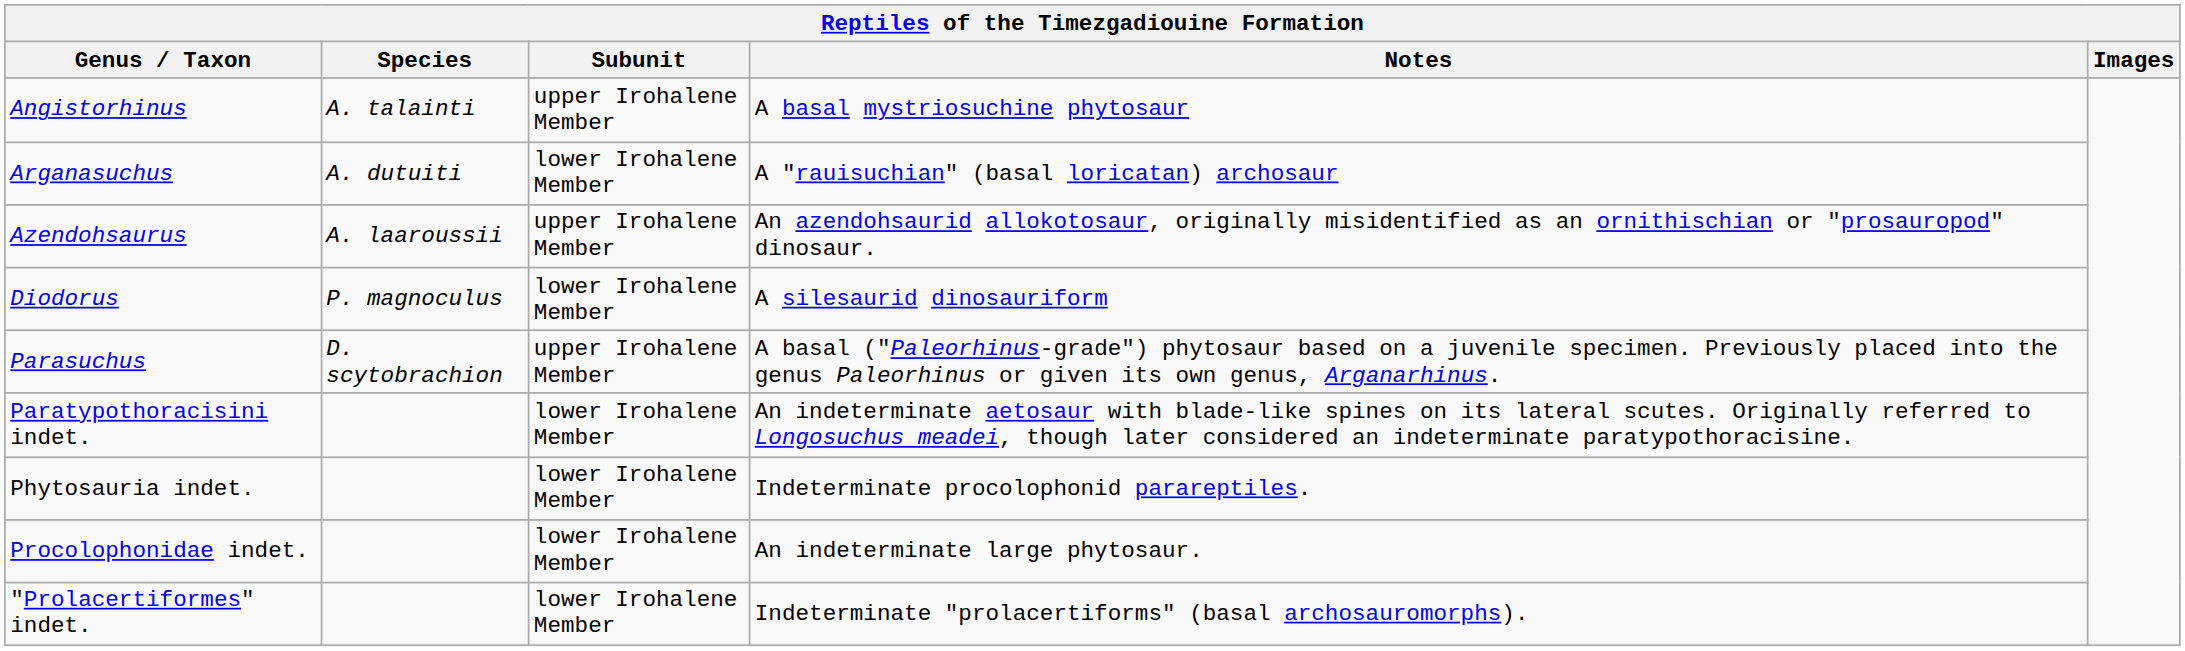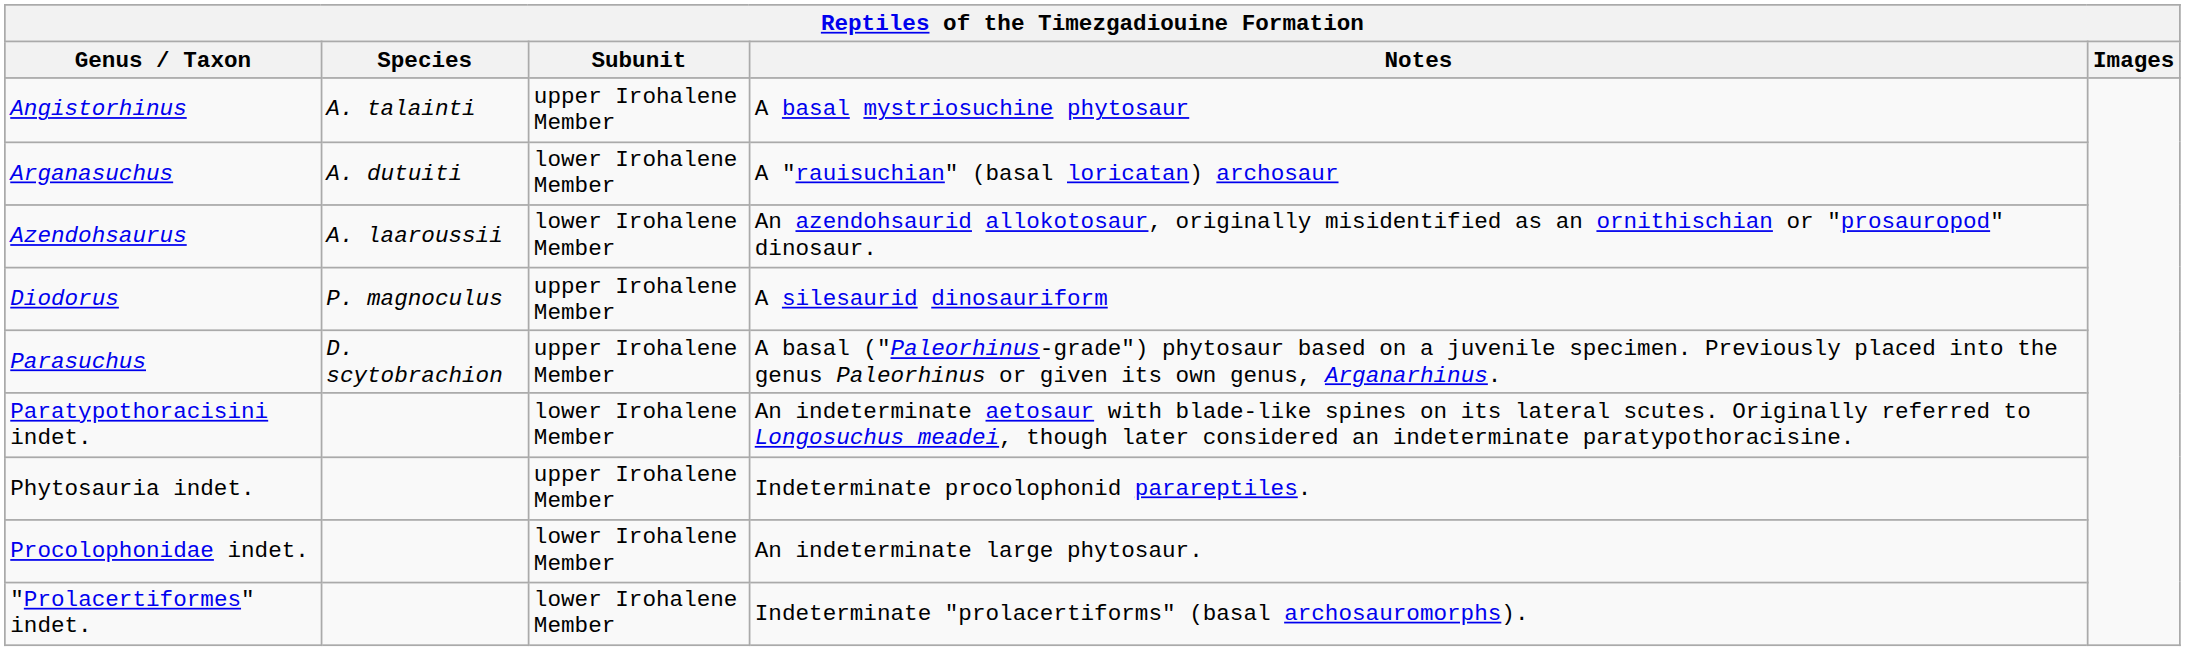(636, 236) upper Irohalene Member -> (636, 236) lower Irohalene Member
(636, 299) lower Irohalene Member -> (636, 299) upper Irohalene Member
(636, 488) lower Irohalene Member -> (636, 488) upper Irohalene Member
